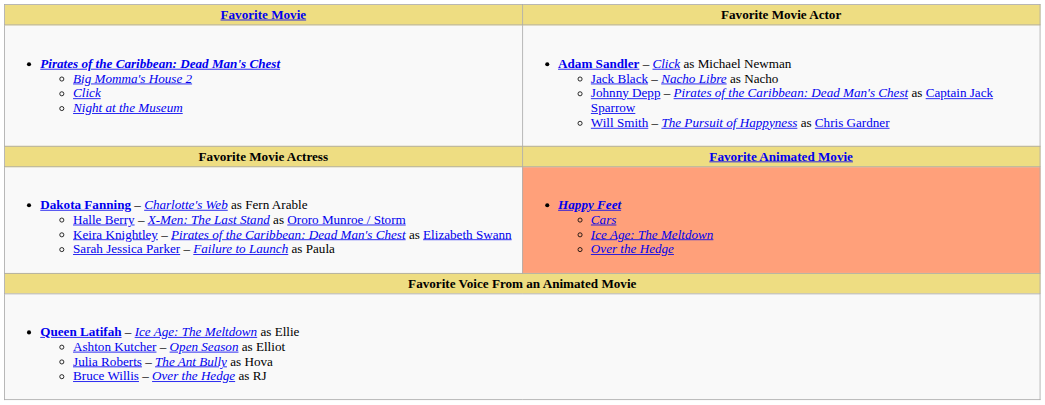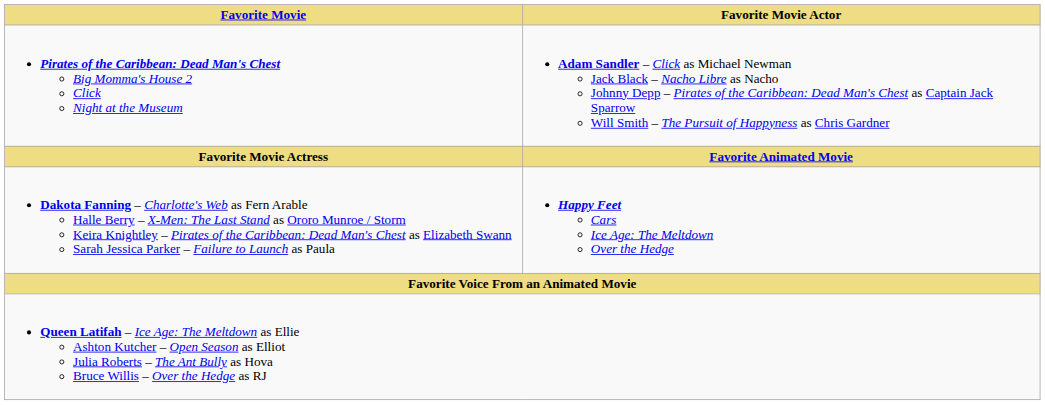(781, 227) lightsalmon background -> (781, 227) no background
